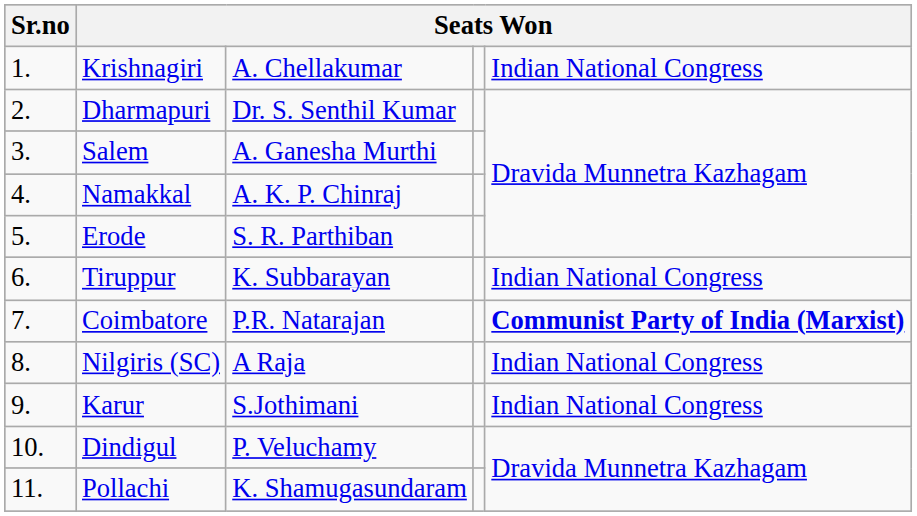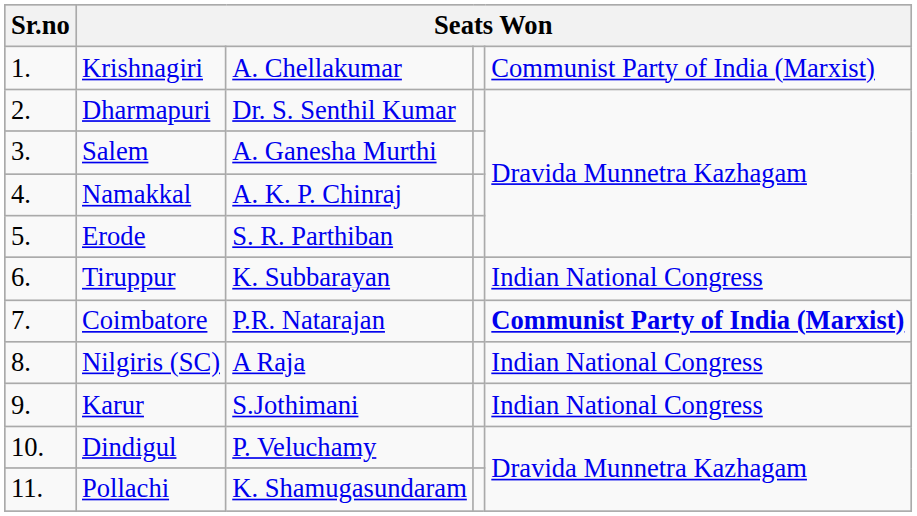(627, 67) Indian National Congress -> (683, 67) Communist Party of India (Marxist)
